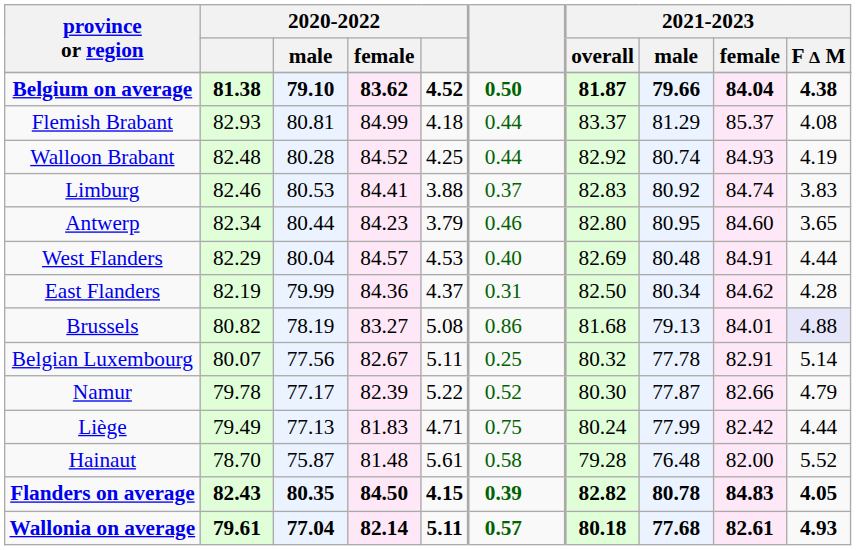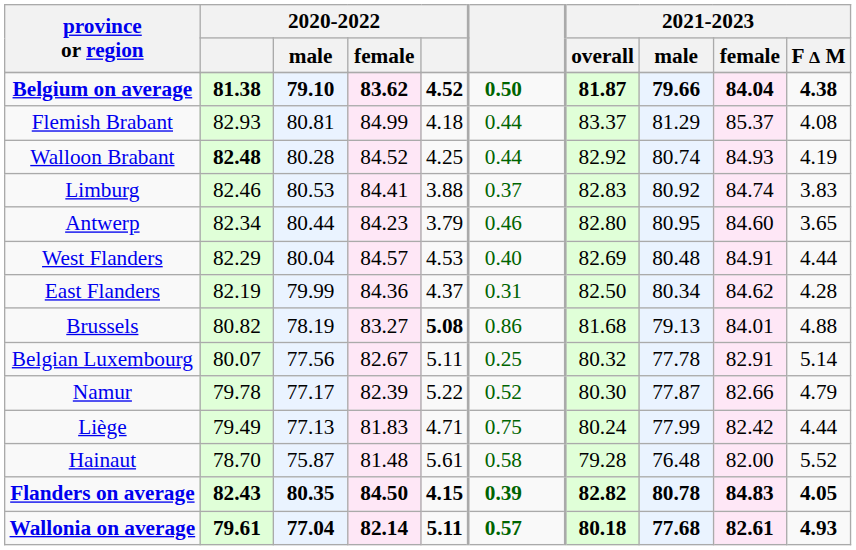(237, 156) normal -> (237, 156) bold
(445, 325) normal -> (445, 325) bold
(819, 325) lavender background -> (819, 325) no background
